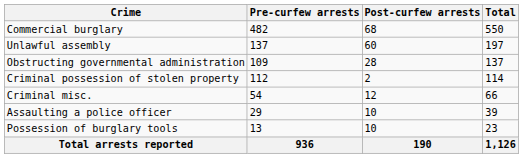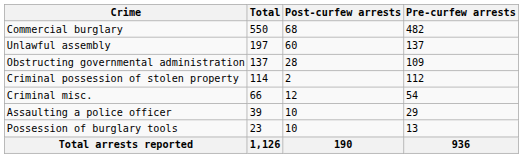columns swapped: (305, 13) <-> (501, 13)
